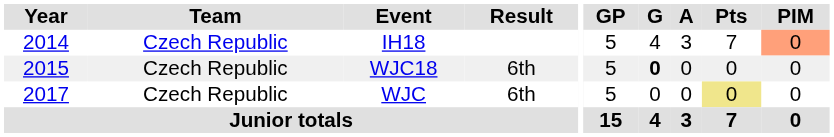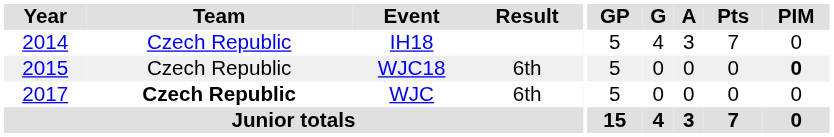(796, 42) lightsalmon background -> (796, 42) no background
(655, 68) bold -> (658, 68) normal
(796, 68) normal -> (796, 68) bold
(215, 94) normal -> (219, 94) bold
(731, 94) khaki background -> (733, 94) no background
